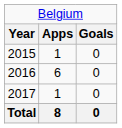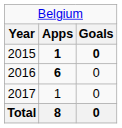(58, 53) normal -> (58, 53) bold
(96, 53) normal -> (96, 53) bold
(58, 73) normal -> (58, 73) bold
